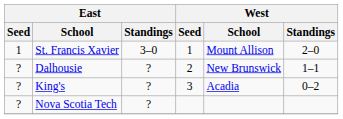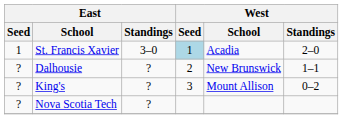(190, 50) no background -> (190, 50) lightblue background
(240, 50) Mount Allison -> (223, 50) Acadia
(223, 86) Acadia -> (240, 86) Mount Allison
